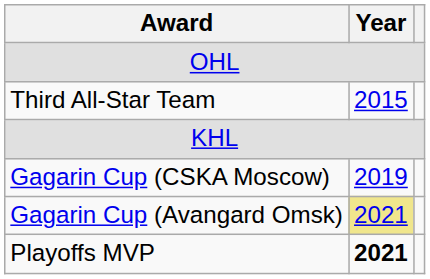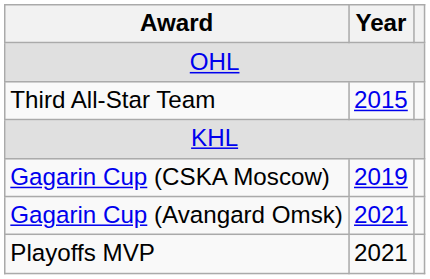(381, 215) khaki background -> (381, 215) no background
(381, 253) bold -> (381, 253) normal
